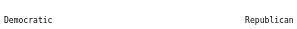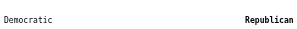(269, 20) normal -> (269, 20) bold
